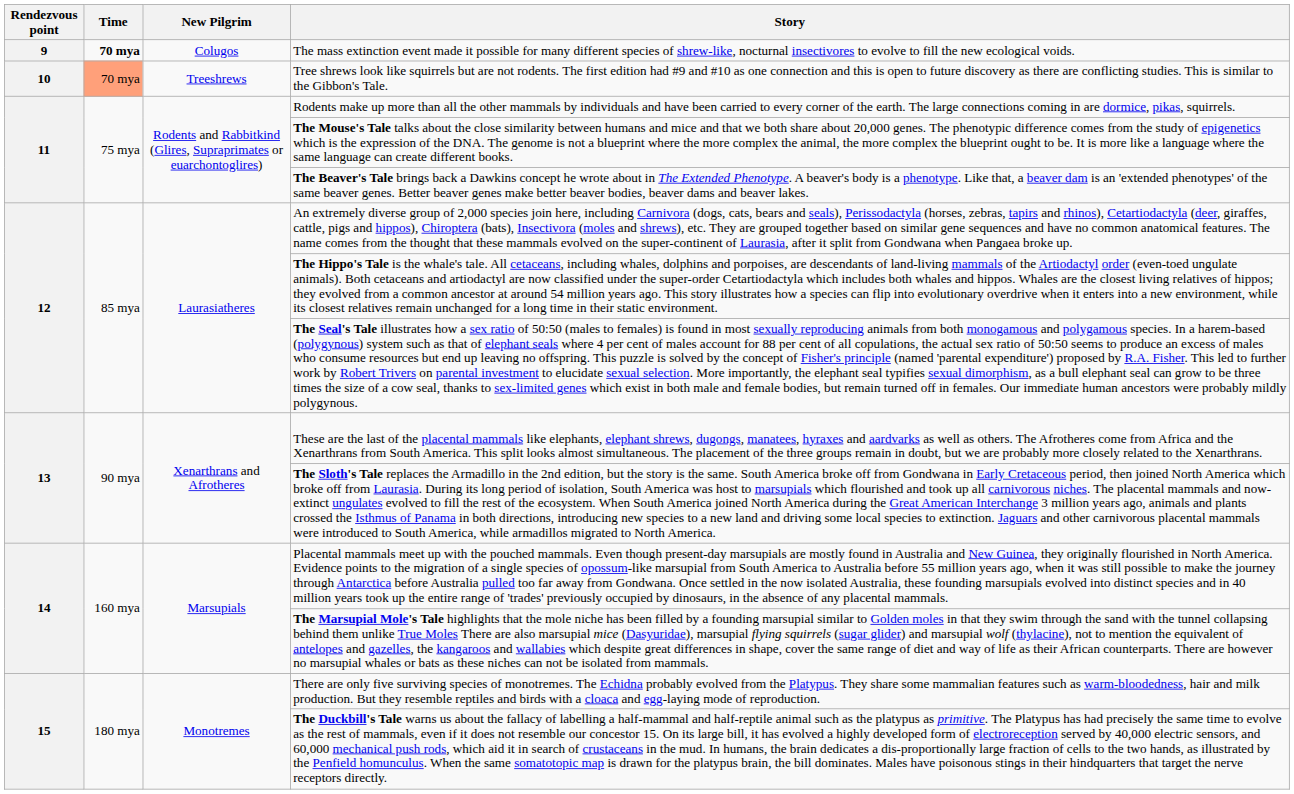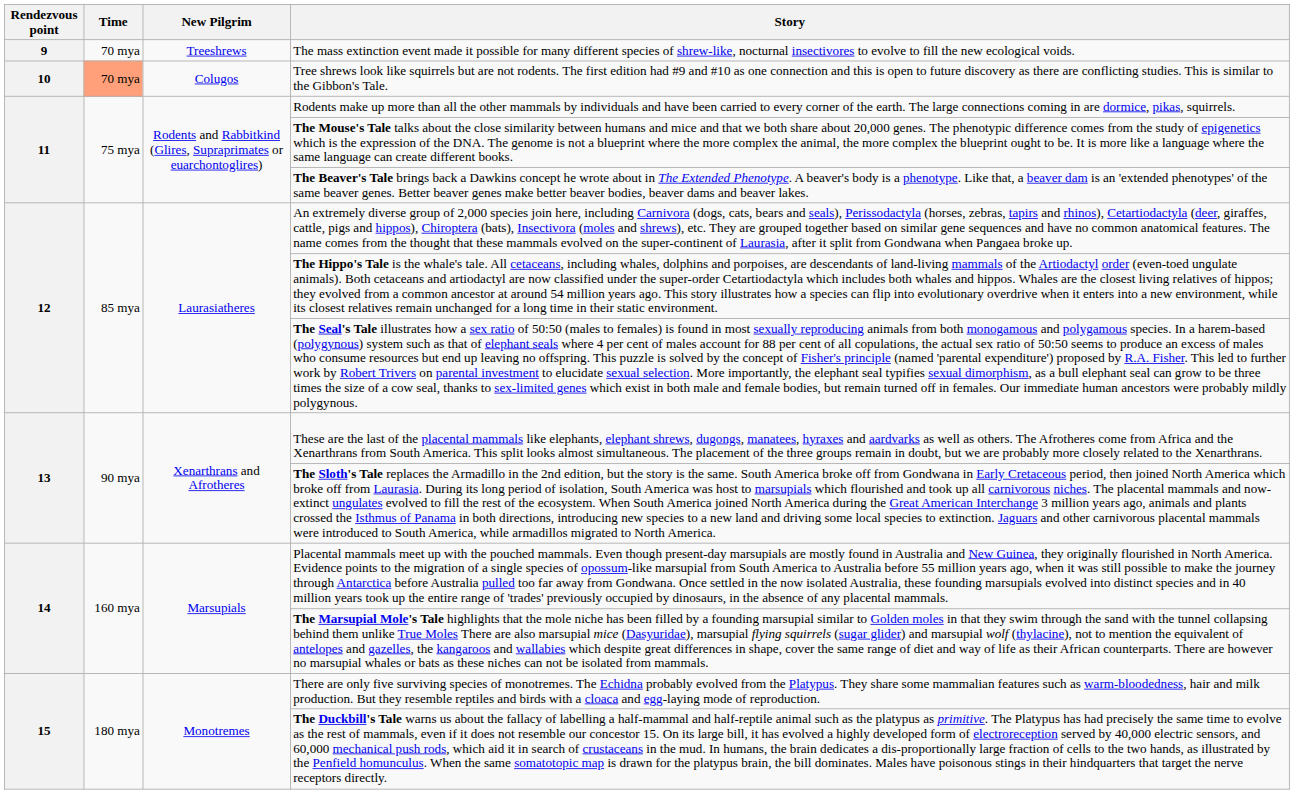(120, 50) bold -> (120, 50) normal
(217, 50) Colugos -> (217, 50) Treeshrews
(217, 78) Treeshrews -> (217, 78) Colugos
